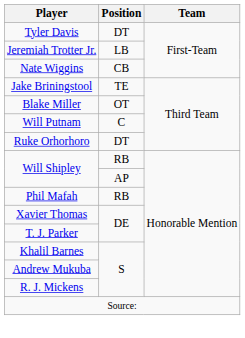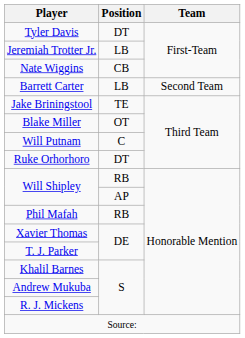+ row: (52, 86)
